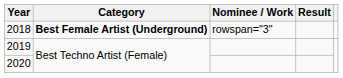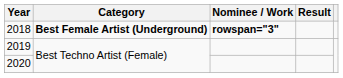(242, 30) normal -> (246, 30) bold
